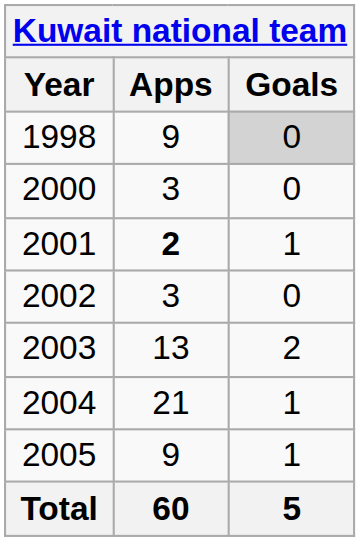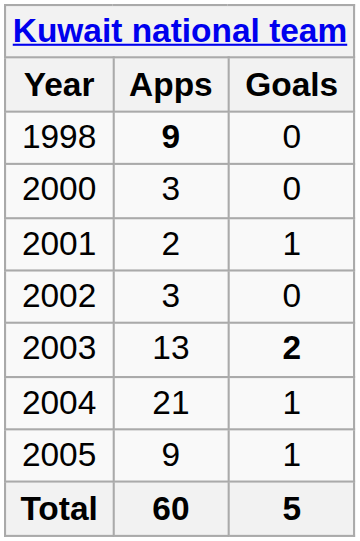(171, 137) normal -> (171, 137) bold
(292, 137) lightgrey background -> (292, 137) no background
(171, 243) bold -> (171, 243) normal
(292, 349) normal -> (292, 349) bold
